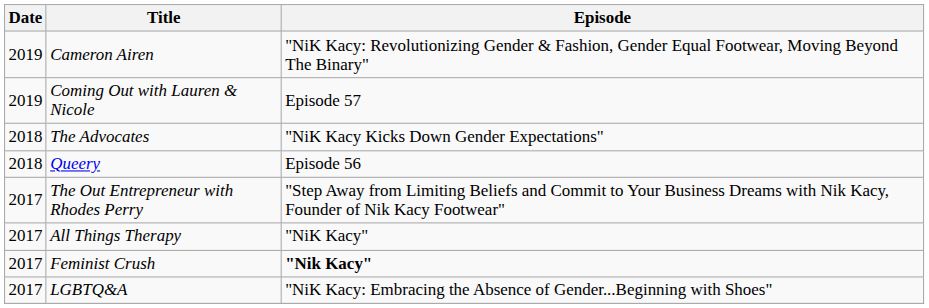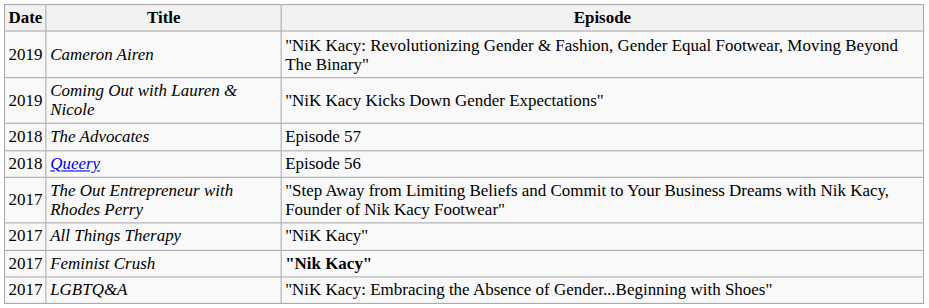(323, 100) Episode 57 -> (444, 100) "NiK Kacy Kicks Down Gender Expectations"
(444, 136) "NiK Kacy Kicks Down Gender Expectations" -> (323, 136) Episode 57
